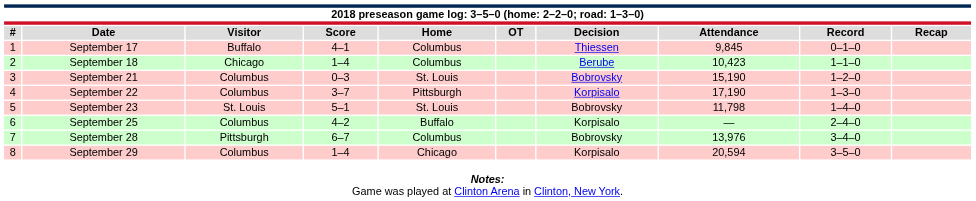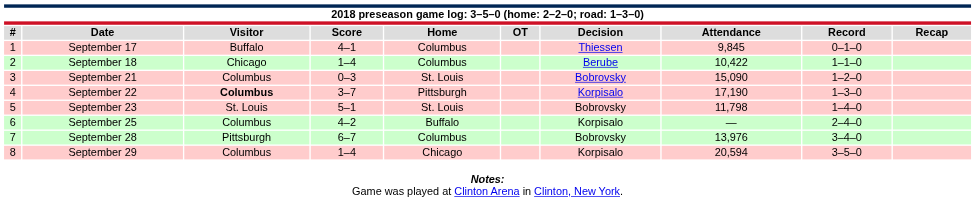(729, 62) 10,423 -> (731, 62) 10,422
(729, 77) 15,190 -> (731, 77) 15,090
(244, 92) normal -> (247, 92) bold
